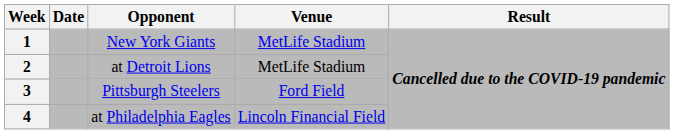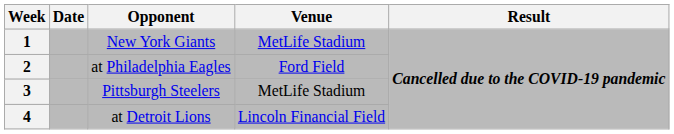(161, 66) at Detroit Lions -> (161, 66) at Philadelphia Eagles
(312, 66) MetLife Stadium -> (312, 66) Ford Field
(312, 91) Ford Field -> (312, 91) MetLife Stadium
(161, 116) at Philadelphia Eagles -> (161, 116) at Detroit Lions
